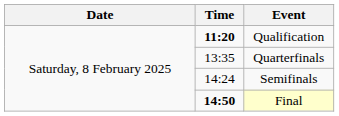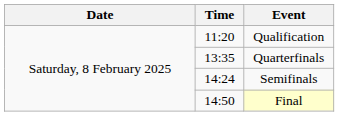(220, 36) bold -> (220, 36) normal
(220, 100) bold -> (220, 100) normal
